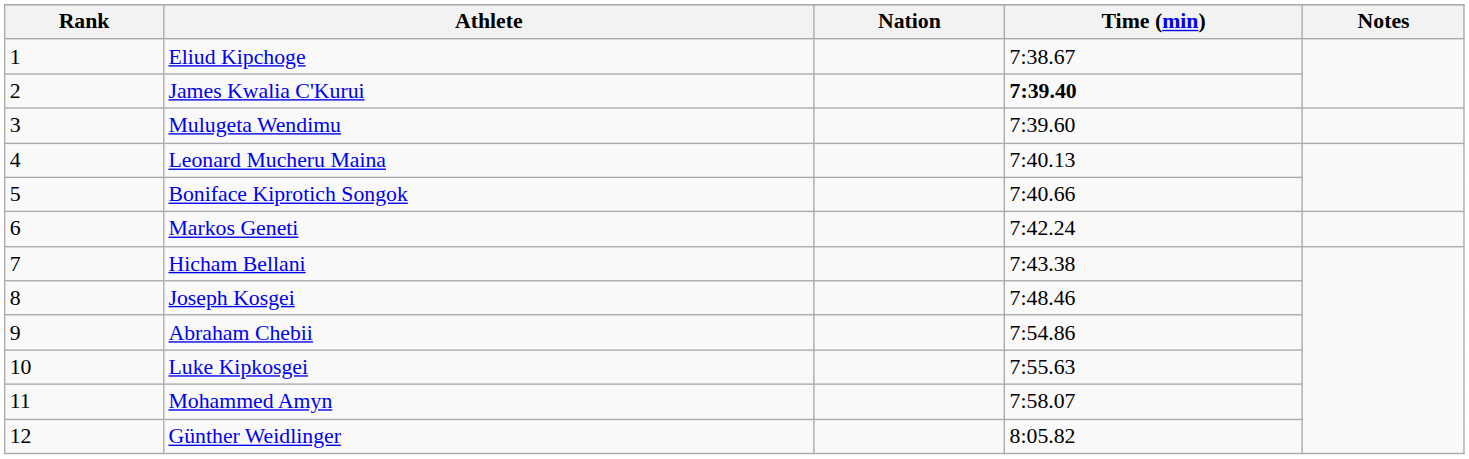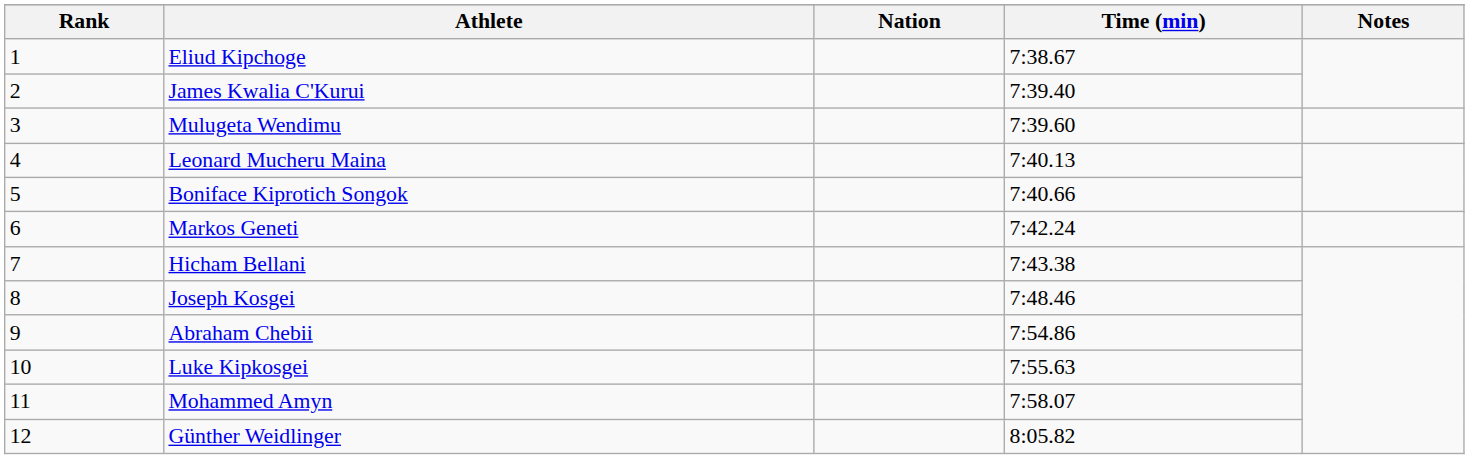(1043, 90) bold -> (1043, 90) normal
